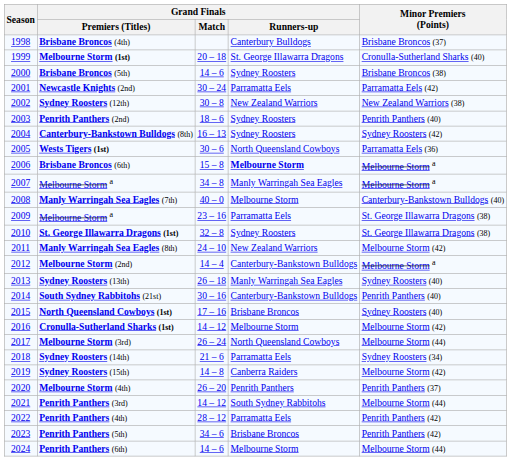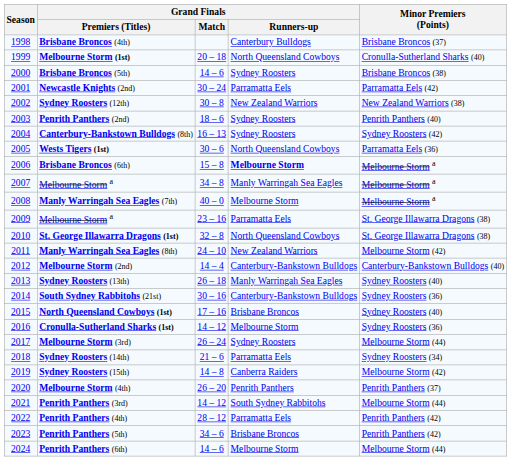(287, 57) St. George Illawarra Dragons -> (285, 57) North Queensland Cowboys
(433, 200) Canterbury-Bankstown Bulldogs (40) -> (399, 201) Melbourne Storm a
(263, 233) Sydney Roosters -> (285, 235) North Queensland Cowboys
(399, 264) Melbourne Storm a -> (433, 266) Canterbury-Bankstown Bulldogs (40)
(401, 296) Penrith Panthers (40) -> (402, 296) Sydney Roosters (36)
(404, 326) Melbourne Storm (42) -> (402, 326) Sydney Roosters (36)
(285, 342) North Queensland Cowboys -> (263, 342) Sydney Roosters
